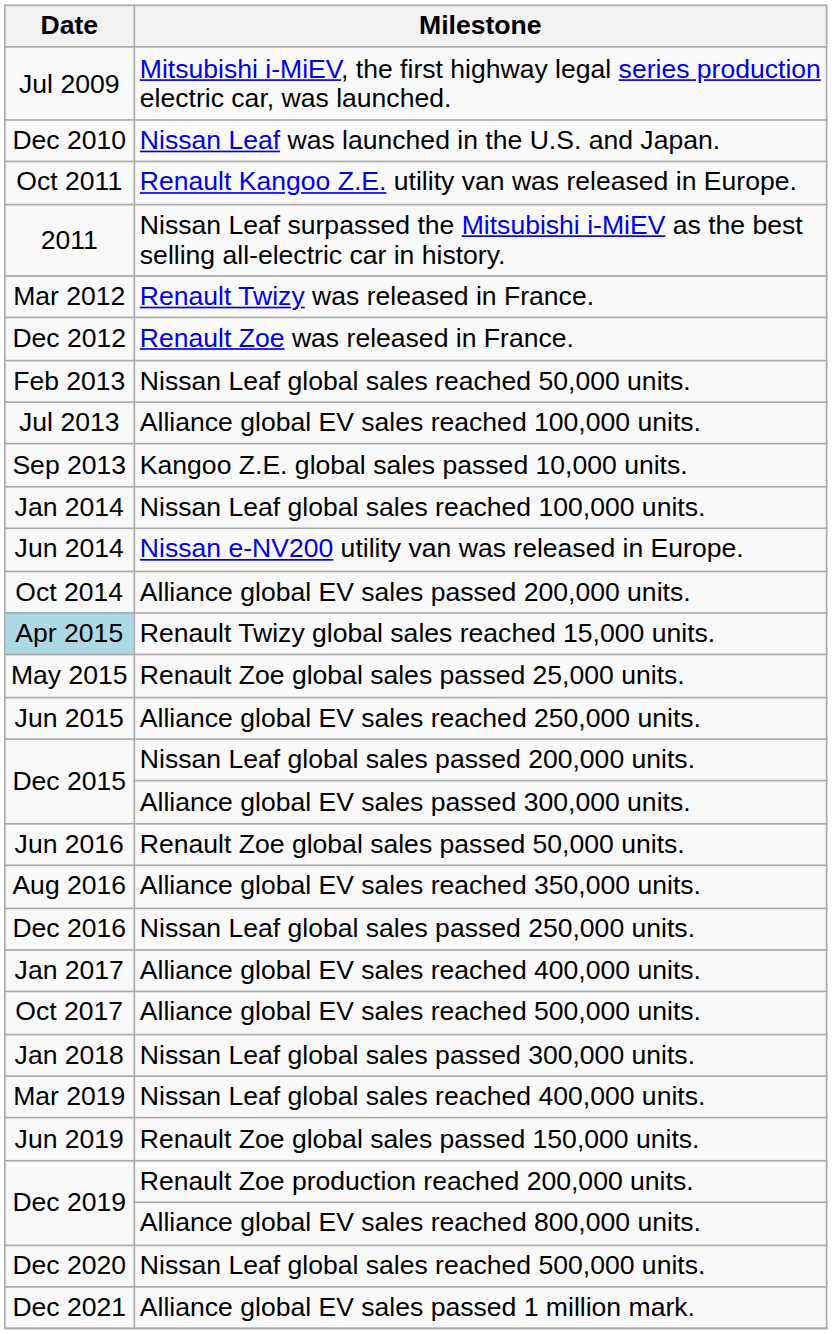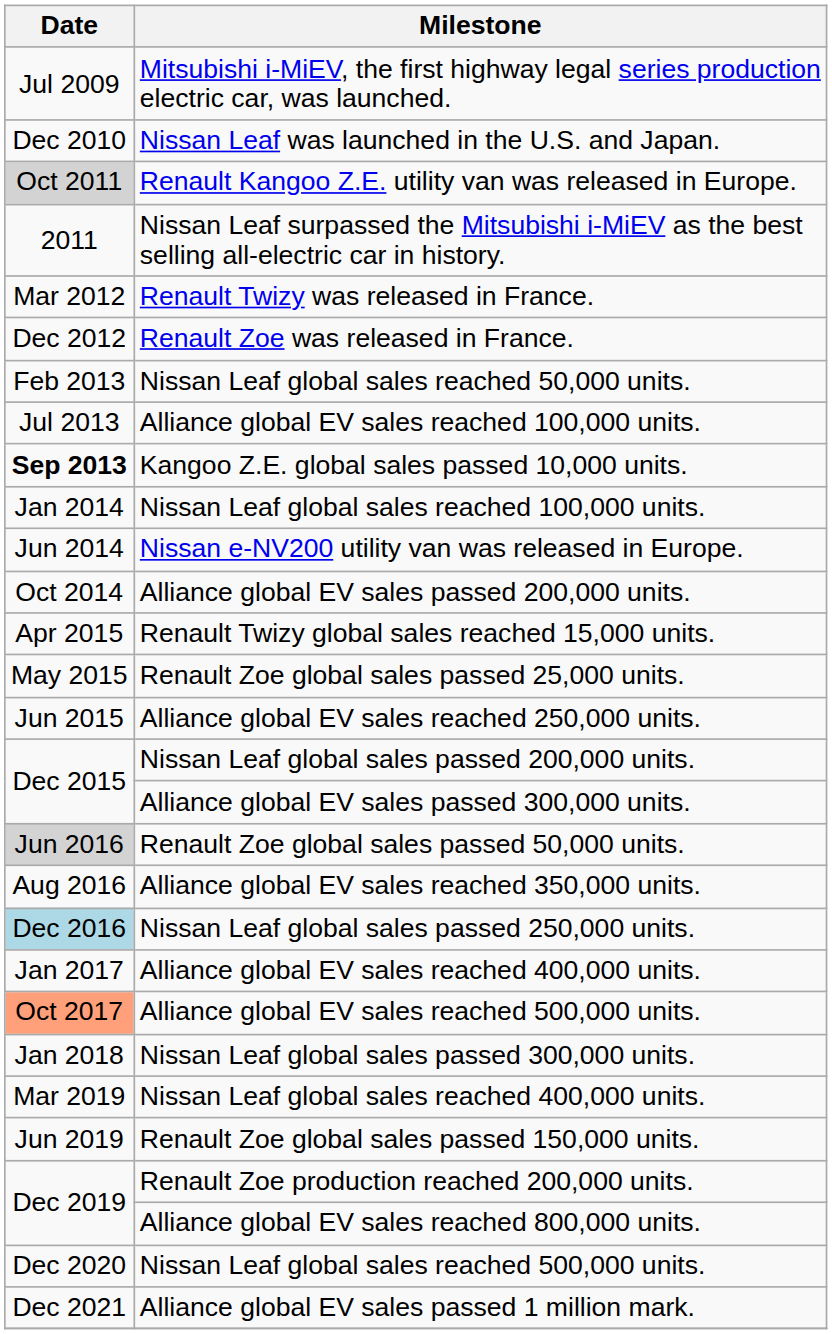(69, 182) no background -> (69, 182) lightgrey background
(69, 464) normal -> (69, 464) bold
(69, 633) lightblue background -> (69, 633) no background
(69, 844) no background -> (69, 844) lightgrey background
(69, 928) no background -> (69, 928) lightblue background
(69, 1012) no background -> (69, 1012) lightsalmon background
